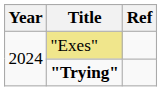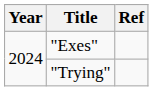(74, 45) khaki background -> (74, 45) no background
(85, 72) bold -> (81, 72) normal
